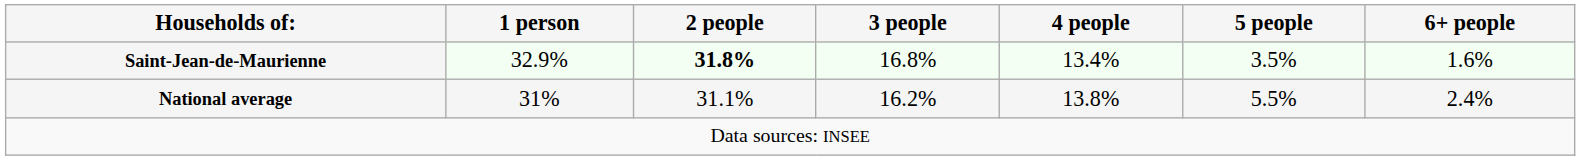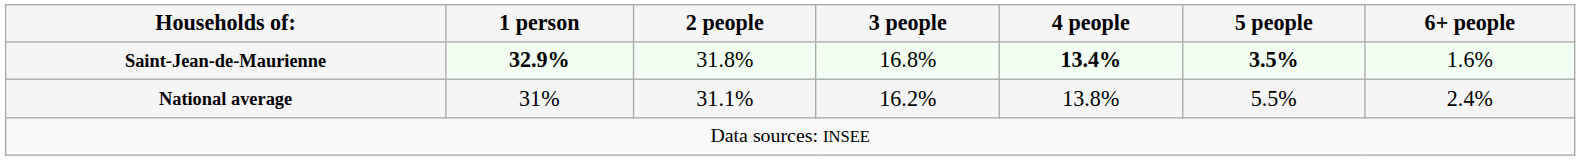(539, 60) normal -> (539, 60) bold
(725, 60) bold -> (725, 60) normal
(1091, 60) normal -> (1091, 60) bold
(1274, 60) normal -> (1274, 60) bold
